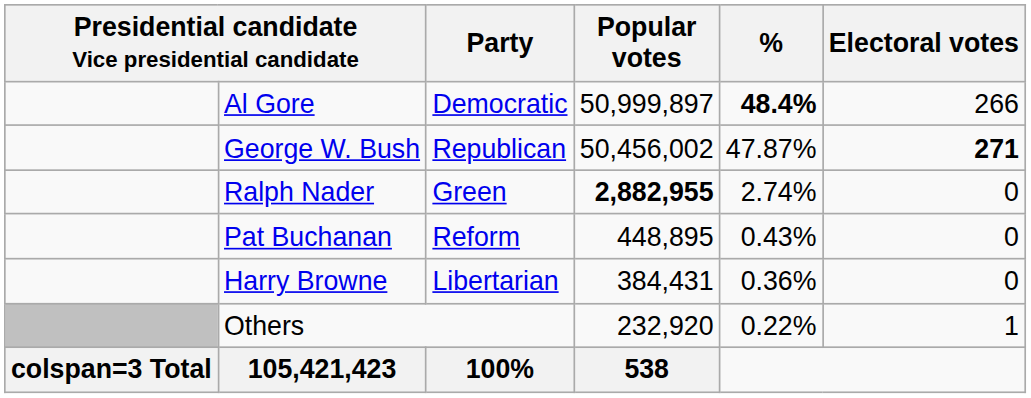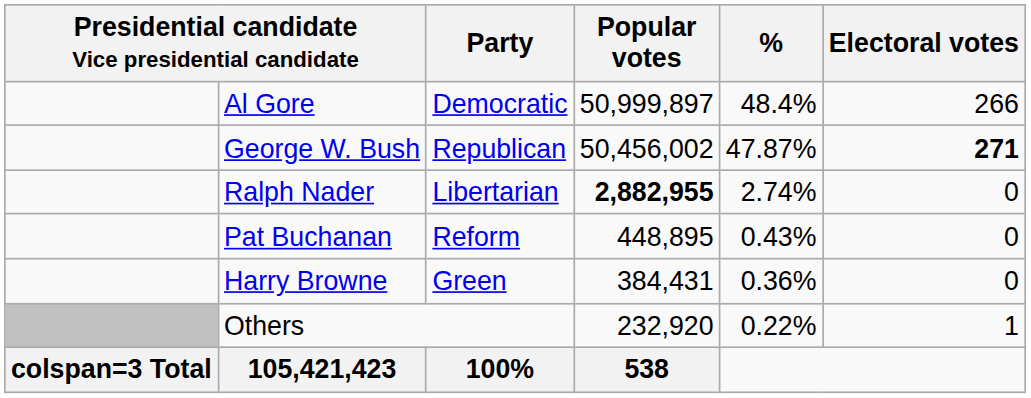(779, 103) bold -> (779, 103) normal
(470, 192) Green -> (496, 192) Libertarian
(496, 281) Libertarian -> (470, 281) Green
